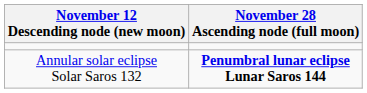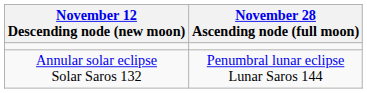(276, 68) bold -> (276, 68) normal
